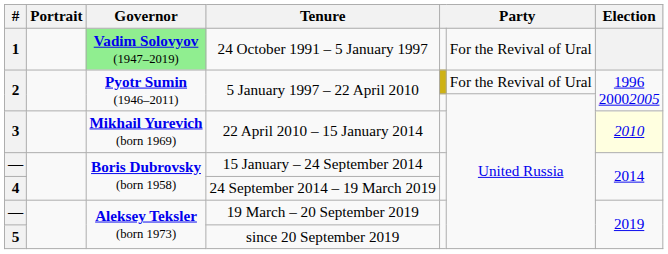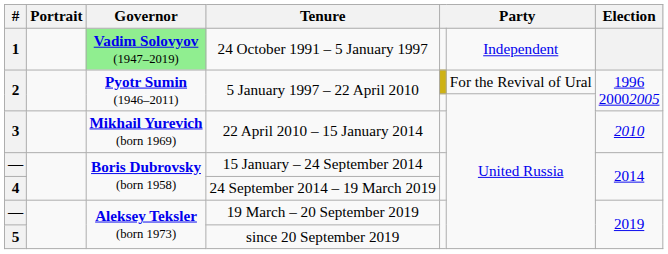(521, 49) For the Revival of Ural -> (521, 49) Independent
(629, 131) lightyellow background -> (629, 131) no background
